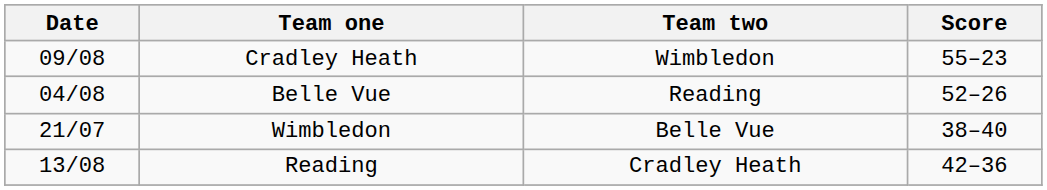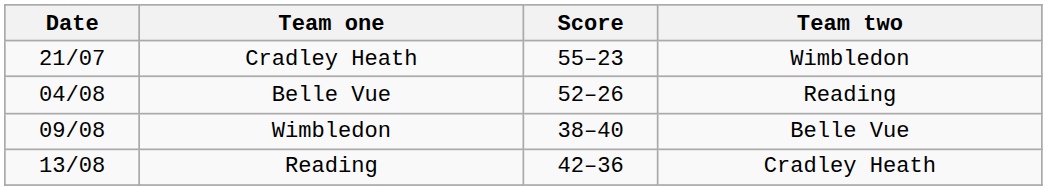columns swapped: (974, 23) <-> (715, 23)
(72, 59) 09/08 -> (72, 59) 21/07
(72, 131) 21/07 -> (72, 131) 09/08
